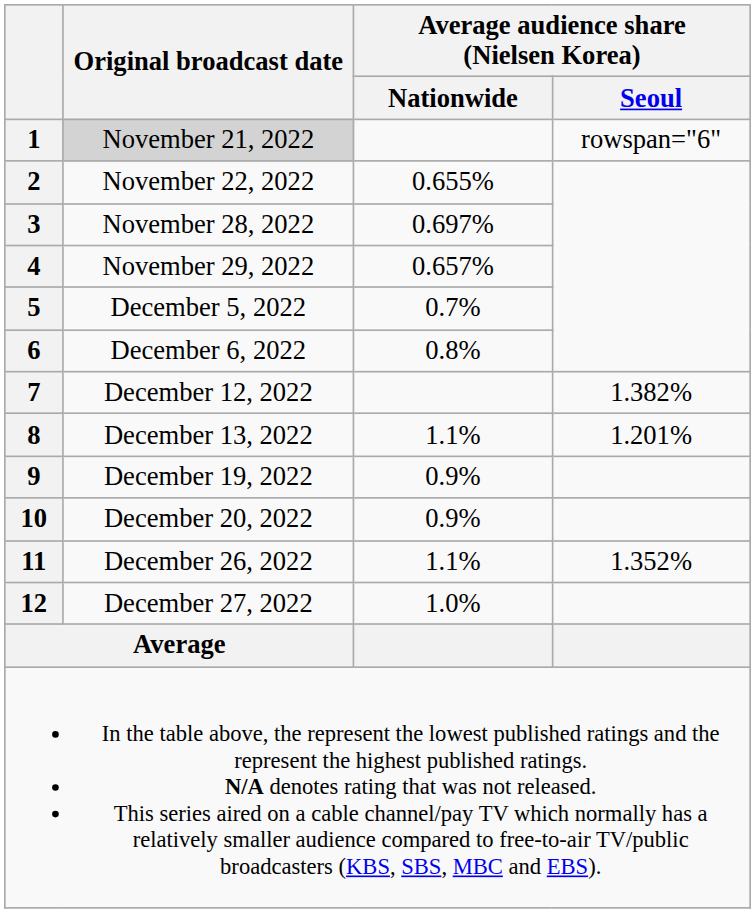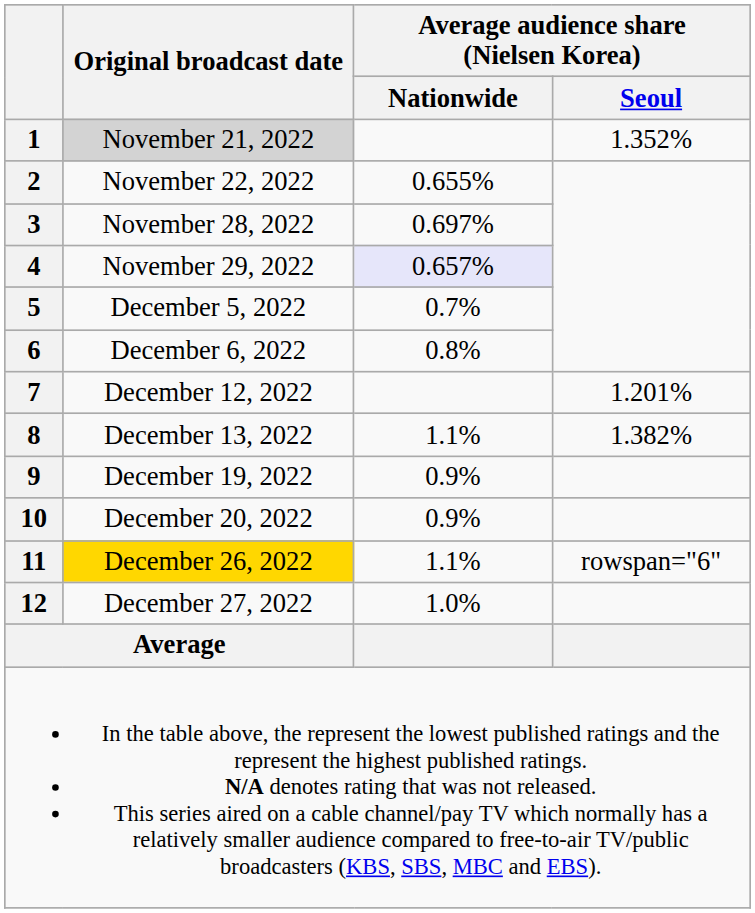(651, 139) rowspan="6" -> (651, 139) 1.352%
(453, 266) no background -> (453, 266) lavender background
(651, 392) 1.382% -> (651, 392) 1.201%
(651, 434) 1.201% -> (651, 434) 1.382%
(208, 560) no background -> (208, 560) gold background
(651, 560) 1.352% -> (651, 560) rowspan="6"
